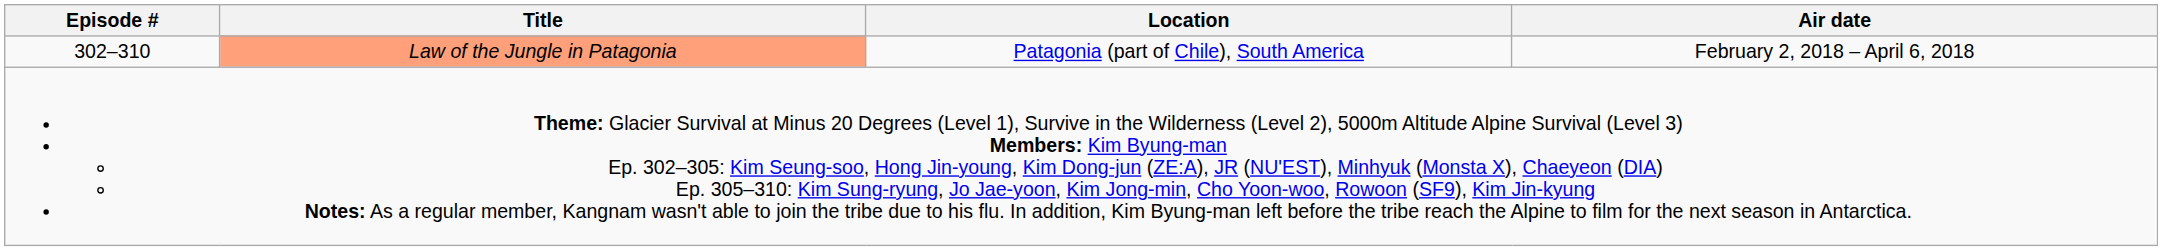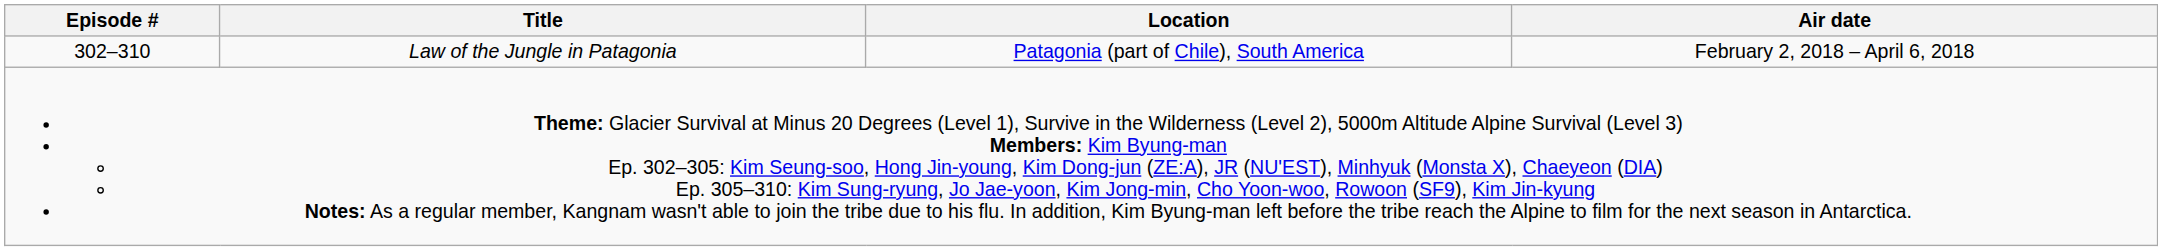(543, 51) lightsalmon background -> (543, 51) no background
